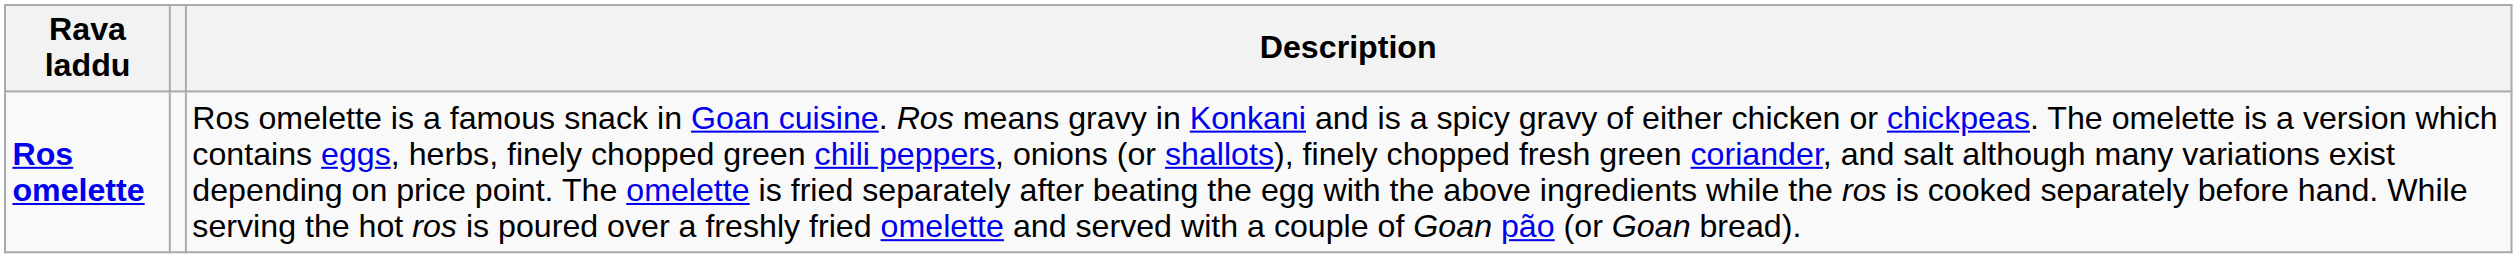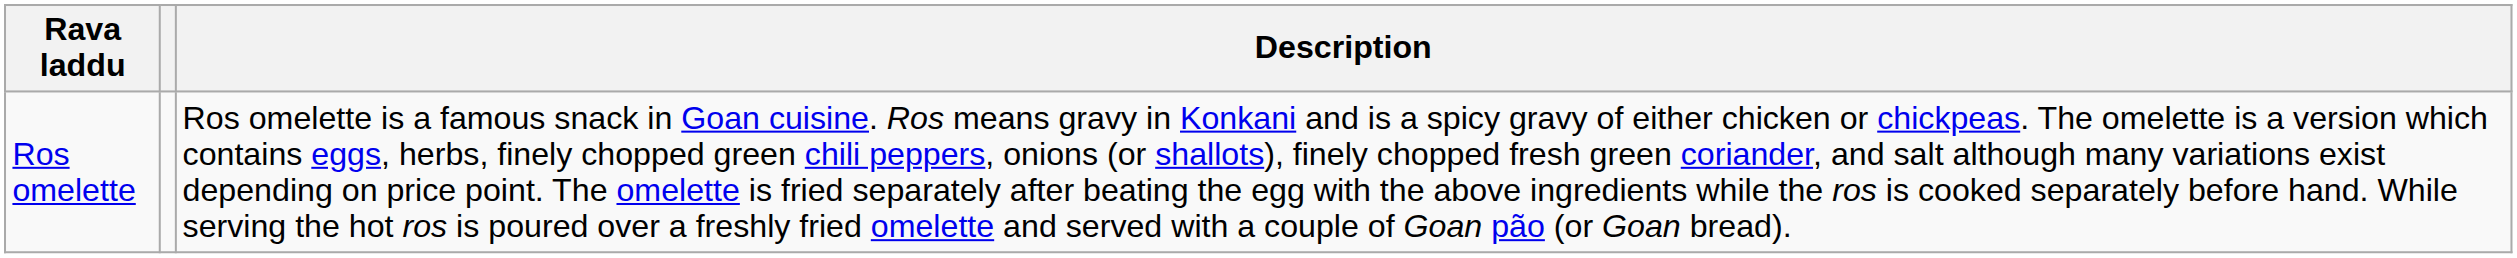(79, 171) bold -> (74, 171) normal
